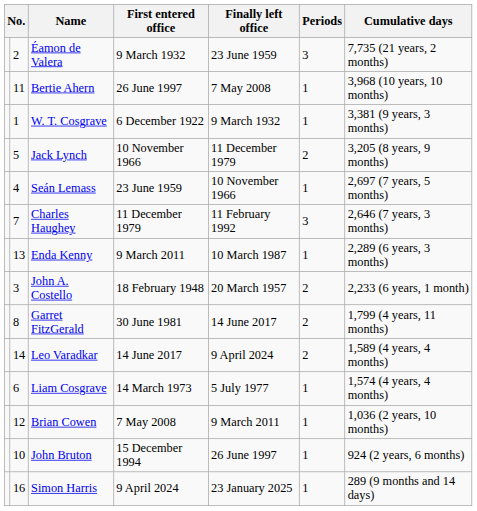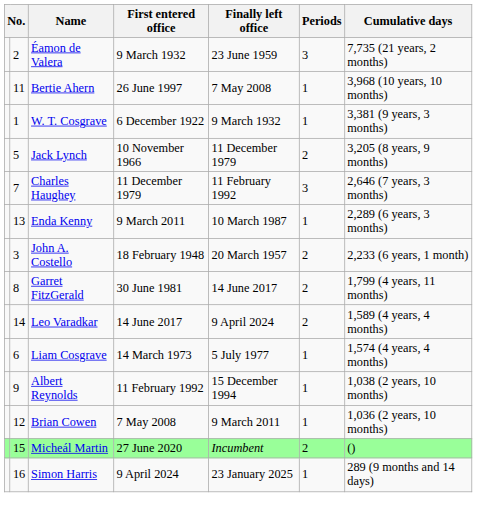- row: (63, 188)
+ row: (54, 388)
+ row: (70, 448)
- row: (61, 455)
